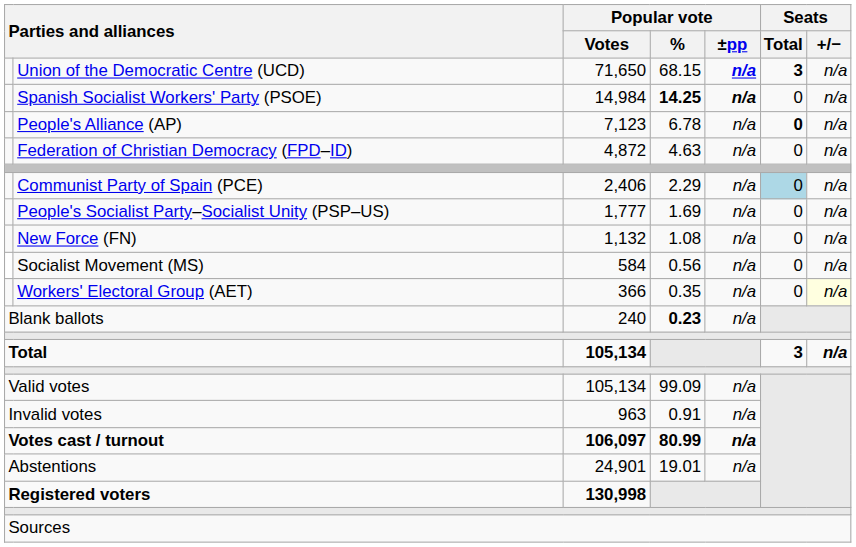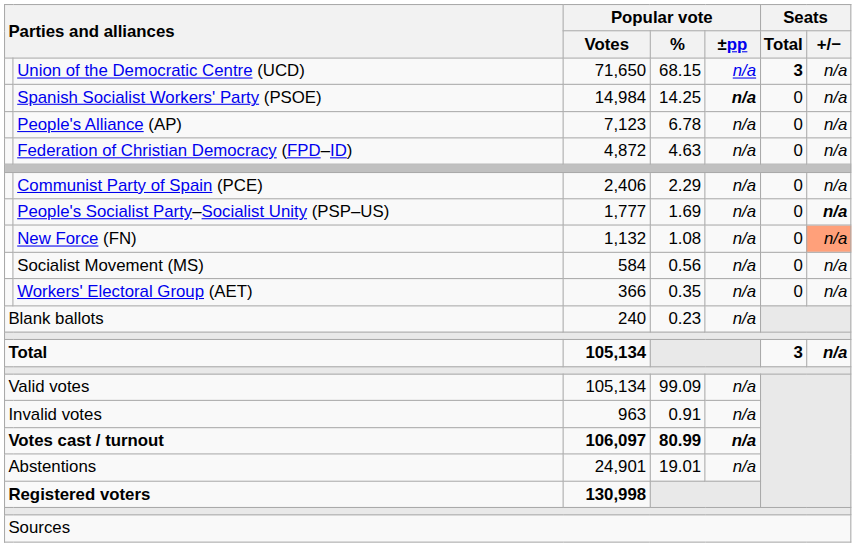(744, 71) bold -> (744, 71) normal
(680, 97) bold -> (680, 97) normal
(798, 124) bold -> (798, 124) normal
(798, 185) lightblue background -> (798, 185) no background
(836, 212) normal -> (835, 212) bold
(836, 238) no background -> (836, 238) lightsalmon background
(836, 292) lightyellow background -> (836, 292) no background
(685, 318) bold -> (685, 318) normal
